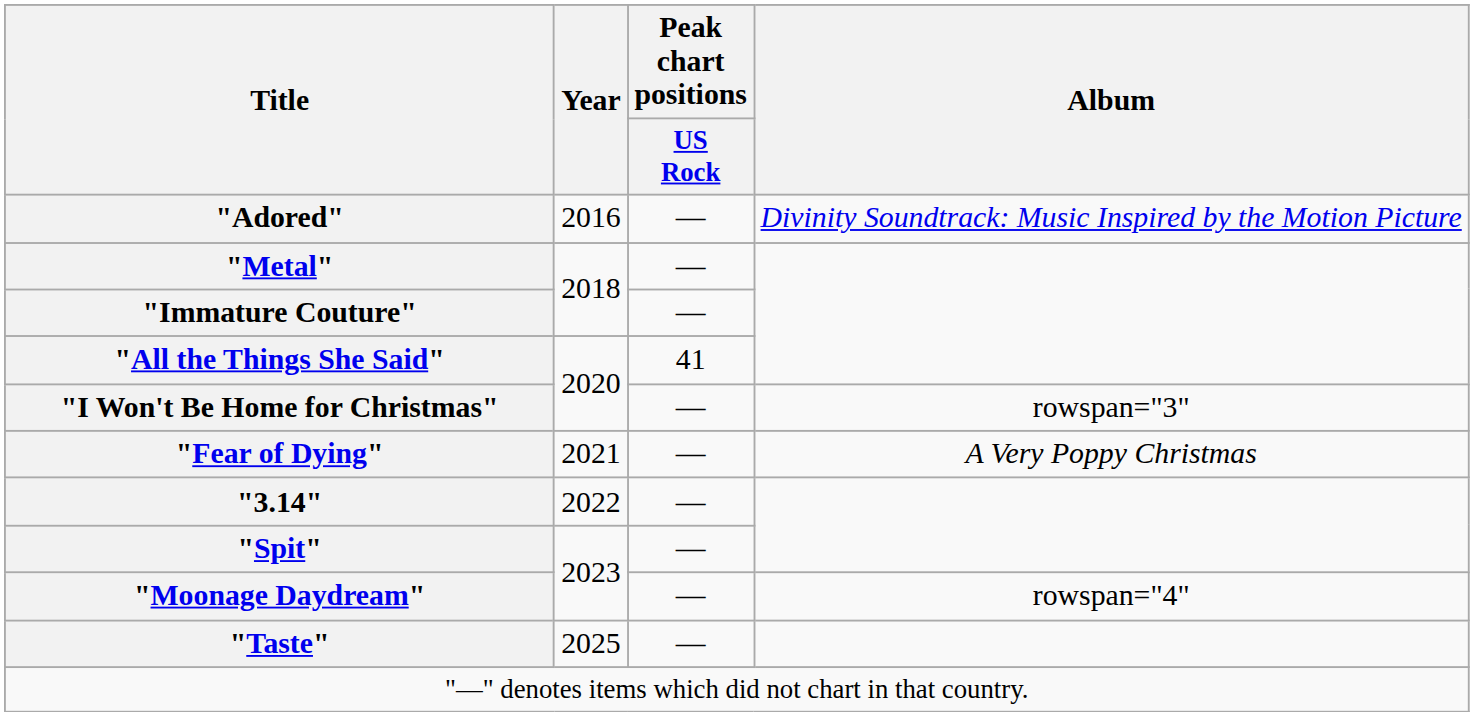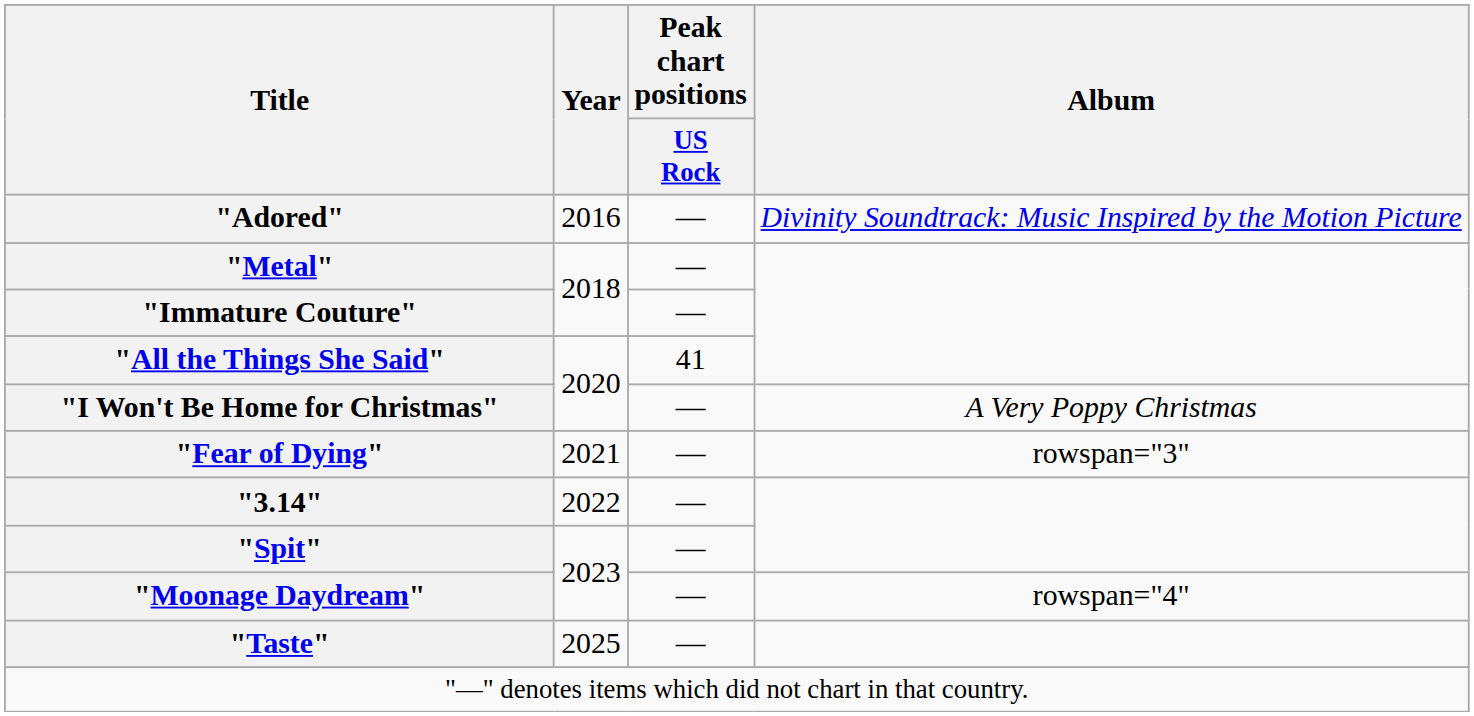(1111, 406) rowspan="3" -> (1111, 406) A Very Poppy Christmas
(1111, 454) A Very Poppy Christmas -> (1111, 454) rowspan="3"
